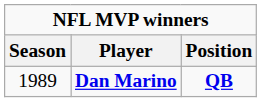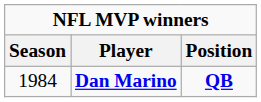(38, 81) 1989 -> (38, 81) 1984
